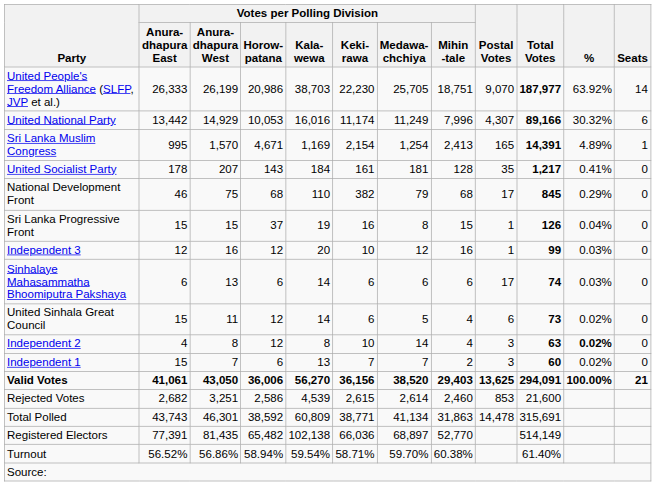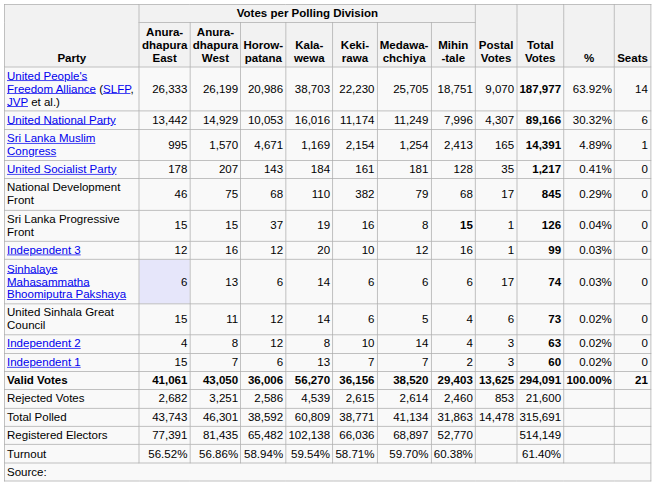(466, 225) normal -> (466, 225) bold
(184, 281) no background -> (184, 281) lavender background
(596, 344) bold -> (596, 344) normal
